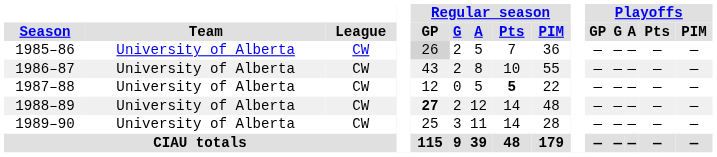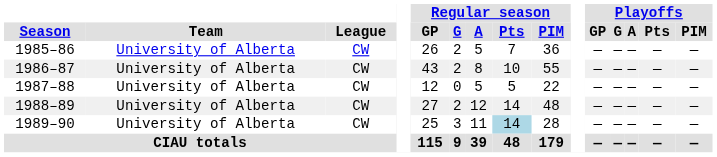(430, 50) lightgrey background -> (430, 50) no background
(512, 87) bold -> (512, 87) normal
(430, 106) bold -> (430, 106) normal
(512, 124) no background -> (512, 124) lightblue background
